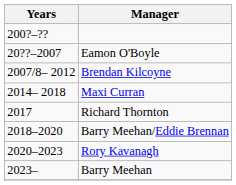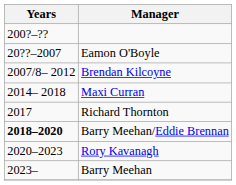(35, 131) normal -> (35, 131) bold
